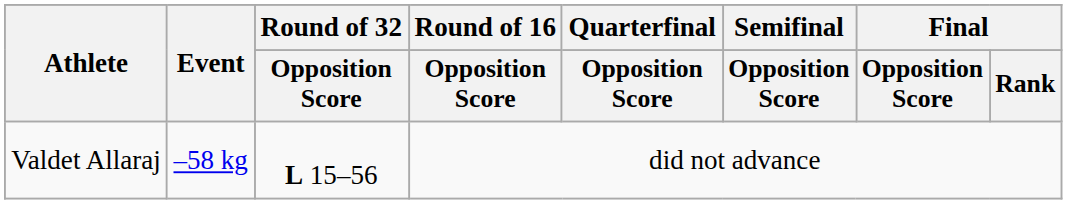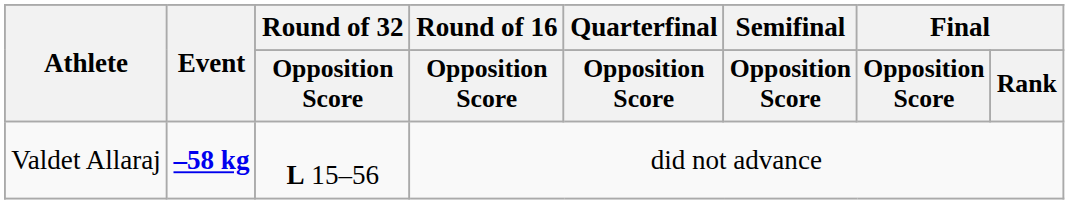(211, 160) normal -> (211, 160) bold
